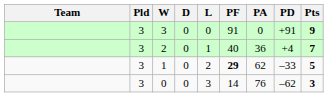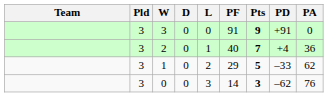columns swapped: (260, 13) <-> (312, 13)
(233, 65) bold -> (233, 65) normal
